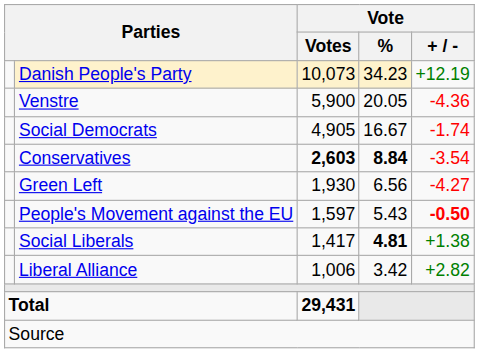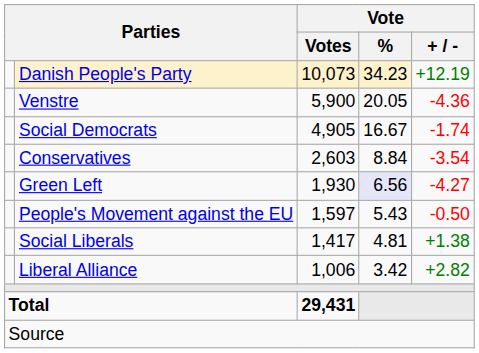(333, 158) bold -> (333, 158) normal
(390, 158) bold -> (390, 158) normal
(390, 185) no background -> (390, 185) lavender background
(450, 213) bold -> (450, 213) normal
(390, 241) bold -> (390, 241) normal
